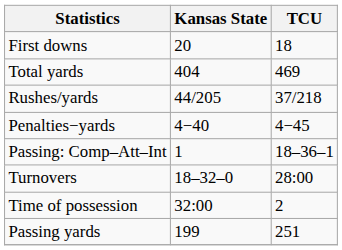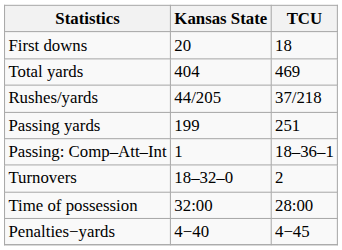rows swapped: (54, 231) <-> (62, 125)
(294, 178) 28:00 -> (279, 178) 2
(279, 205) 2 -> (294, 205) 28:00
